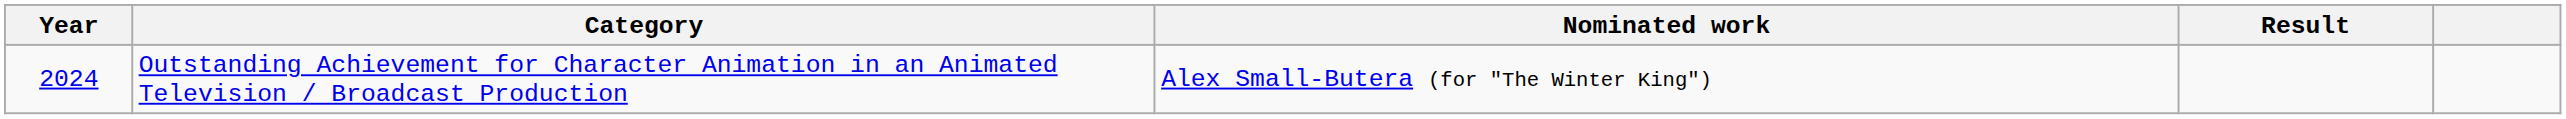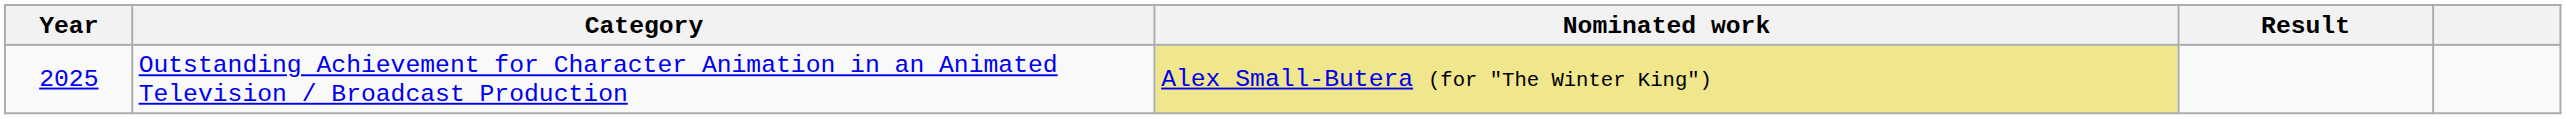(69, 80) 2024 -> (69, 80) 2025
(1437, 80) no background -> (1437, 80) khaki background
